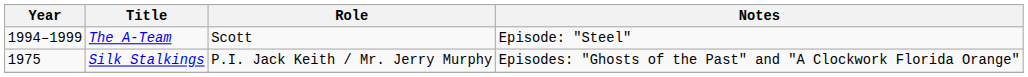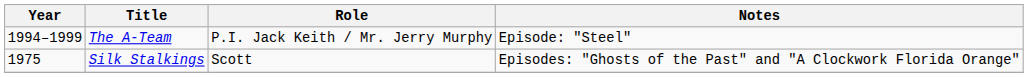(232, 38) Scott -> (352, 38) P.I. Jack Keith / Mr. Jerry Murphy
(352, 61) P.I. Jack Keith / Mr. Jerry Murphy -> (232, 61) Scott
